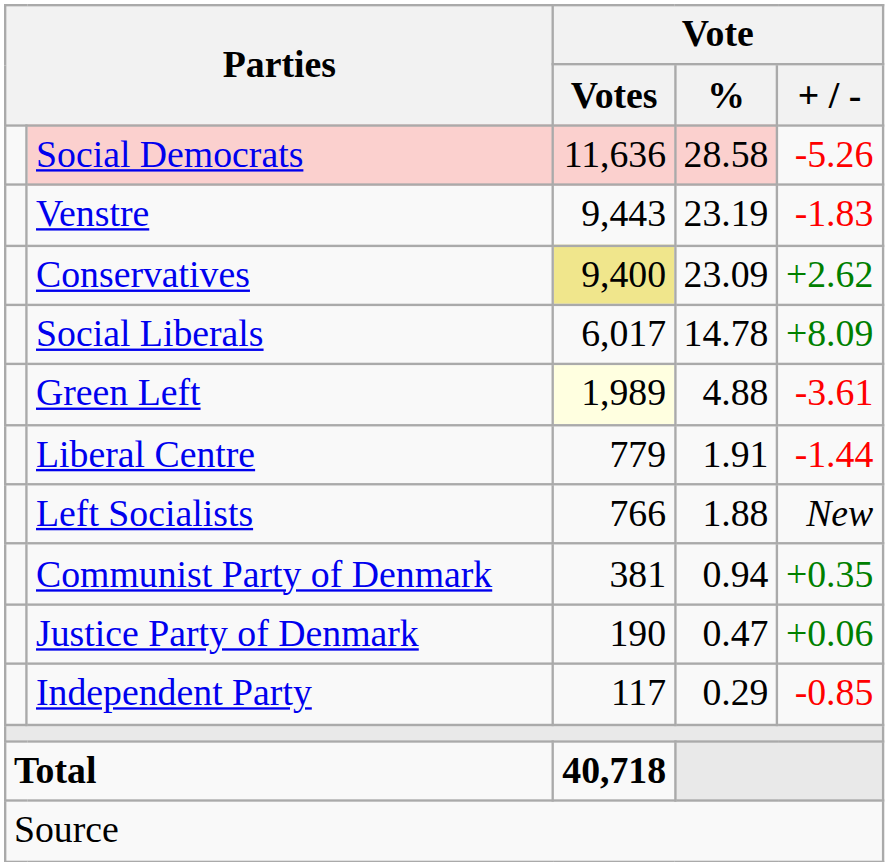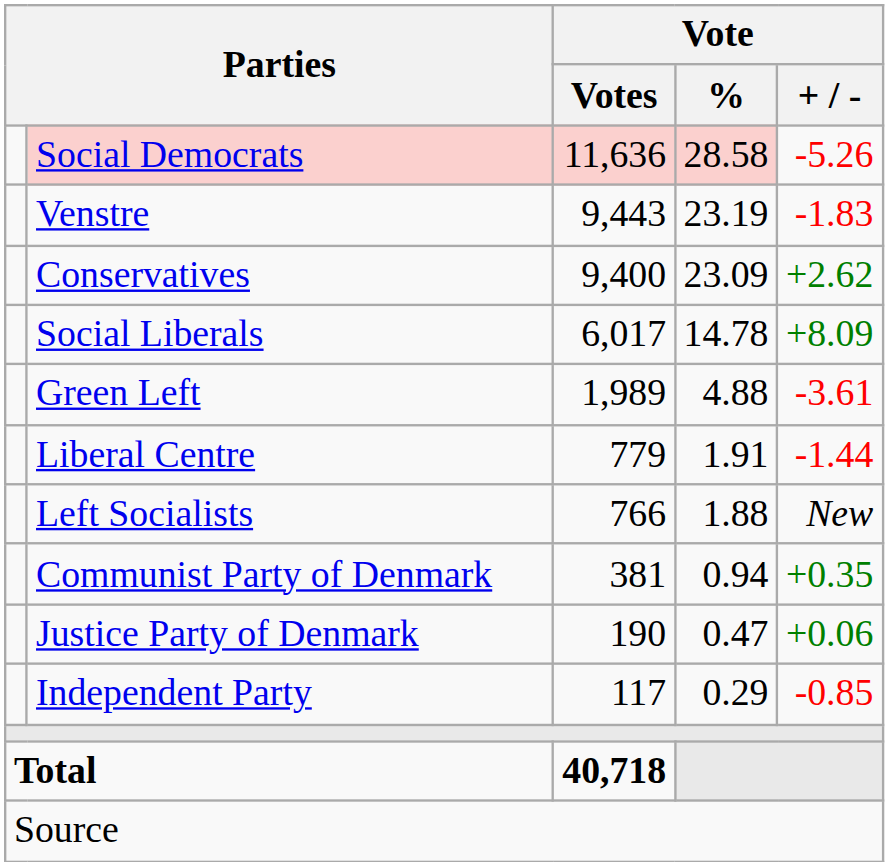(624, 273) khaki background -> (624, 273) no background
(624, 393) lightyellow background -> (624, 393) no background
